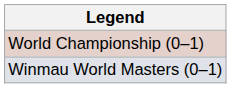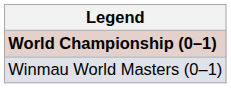(106, 43) normal -> (113, 43) bold
